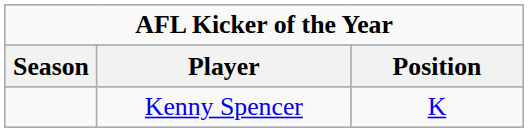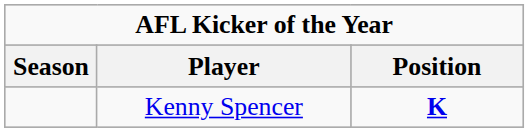(437, 106) normal -> (437, 106) bold
